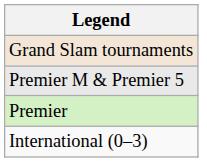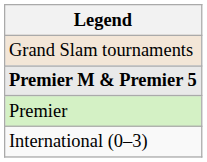(96, 80) normal -> (103, 80) bold
